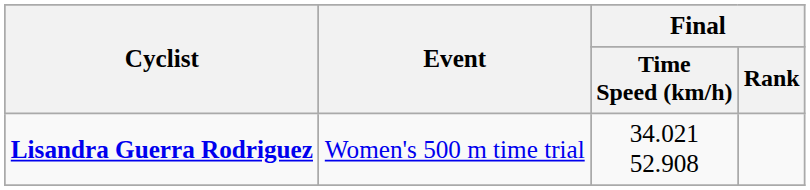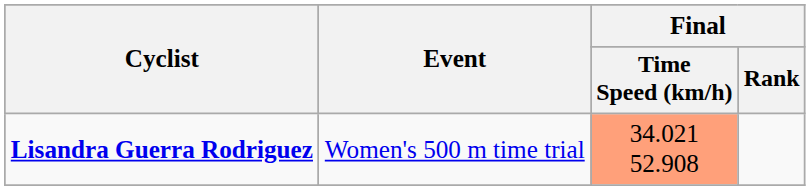(664, 149) no background -> (664, 149) lightsalmon background
